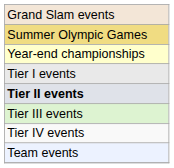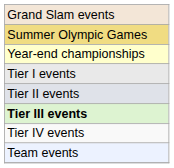(46, 94) bold -> (43, 94) normal
(45, 114) normal -> (47, 114) bold
